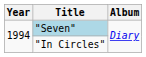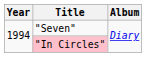(55, 28) lightblue background -> (55, 28) no background
(70, 44) no background -> (70, 44) pink background
